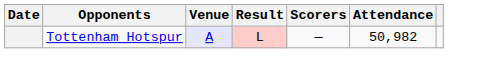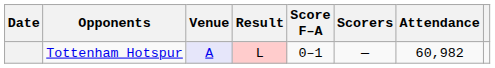+ column: (310, 23)
(393, 37) 50,982 -> (440, 53) 60,982
